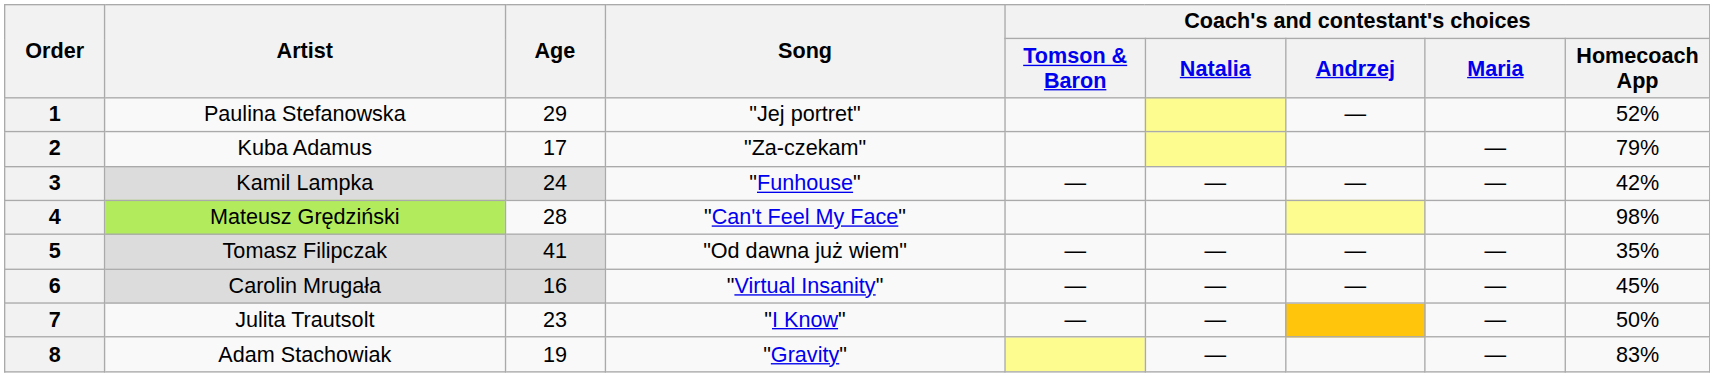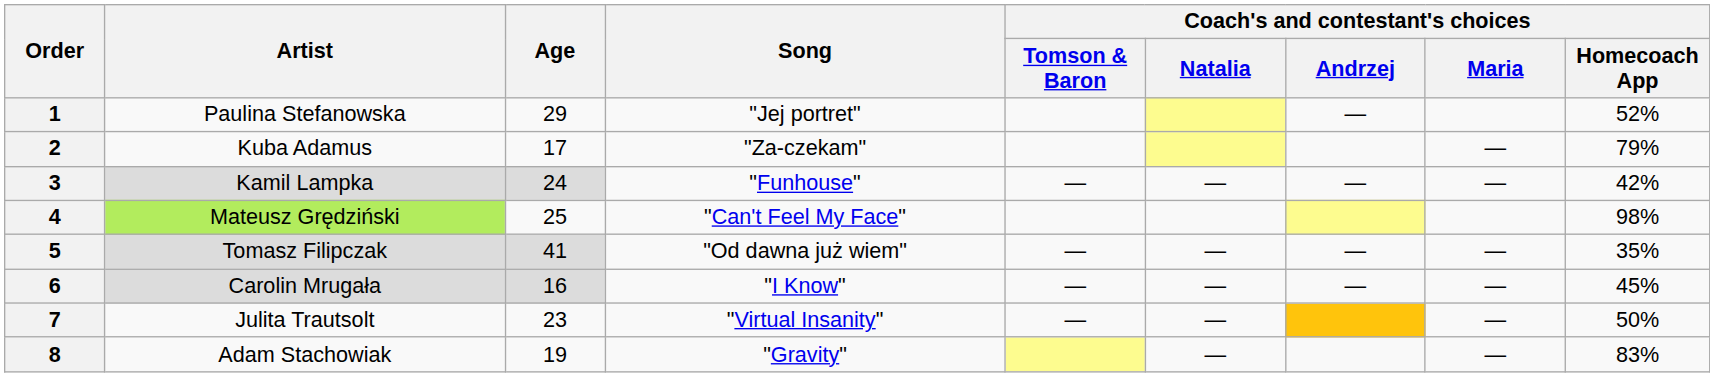(555, 217) 28 -> (555, 217) 25
(805, 285) "Virtual Insanity" -> (805, 285) "I Know"
(805, 319) "I Know" -> (805, 319) "Virtual Insanity"
